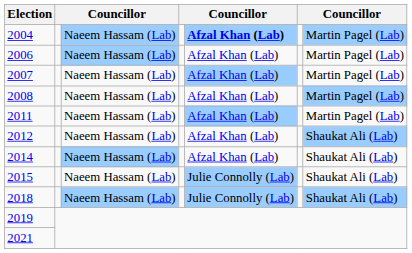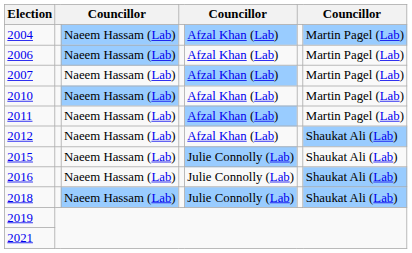(236, 34) bold -> (233, 34) normal
- row: (20, 95)
+ row: (20, 95)
- row: (20, 156)
+ row: (20, 177)
